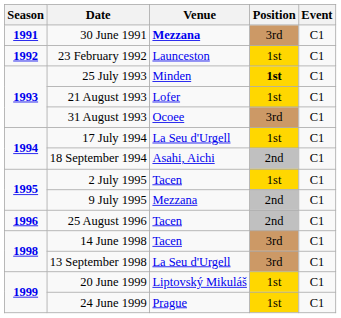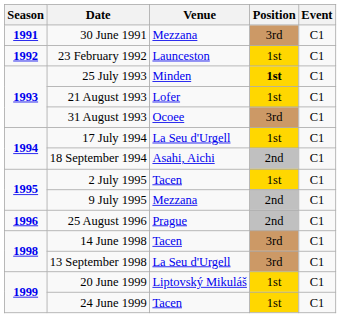(176, 35) bold -> (175, 35) normal
(167, 220) Tacen -> (170, 220) Prague
(170, 302) Prague -> (167, 302) Tacen
